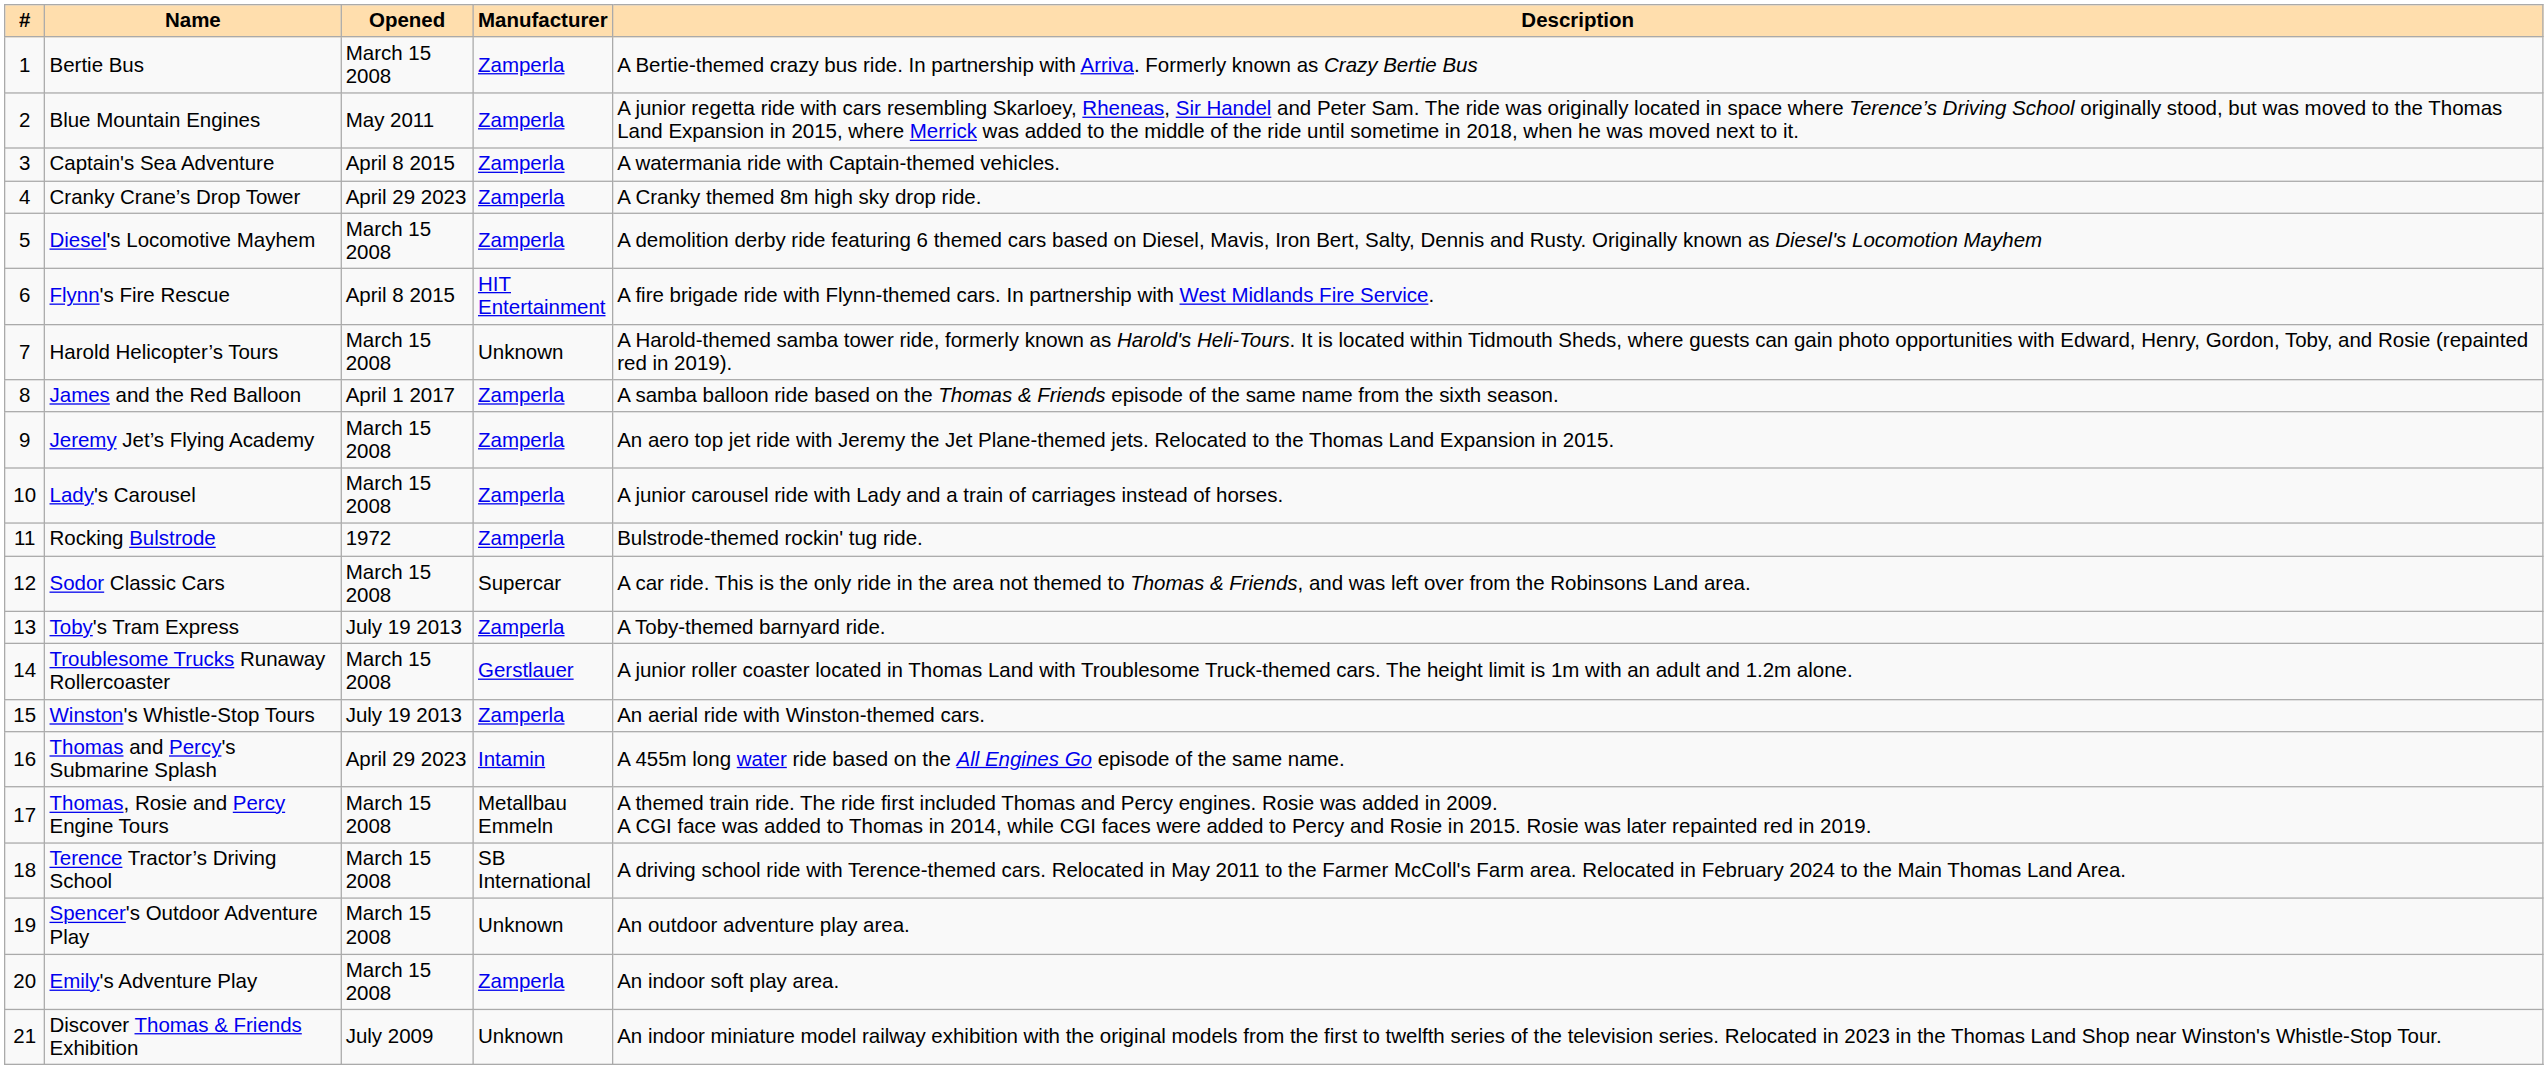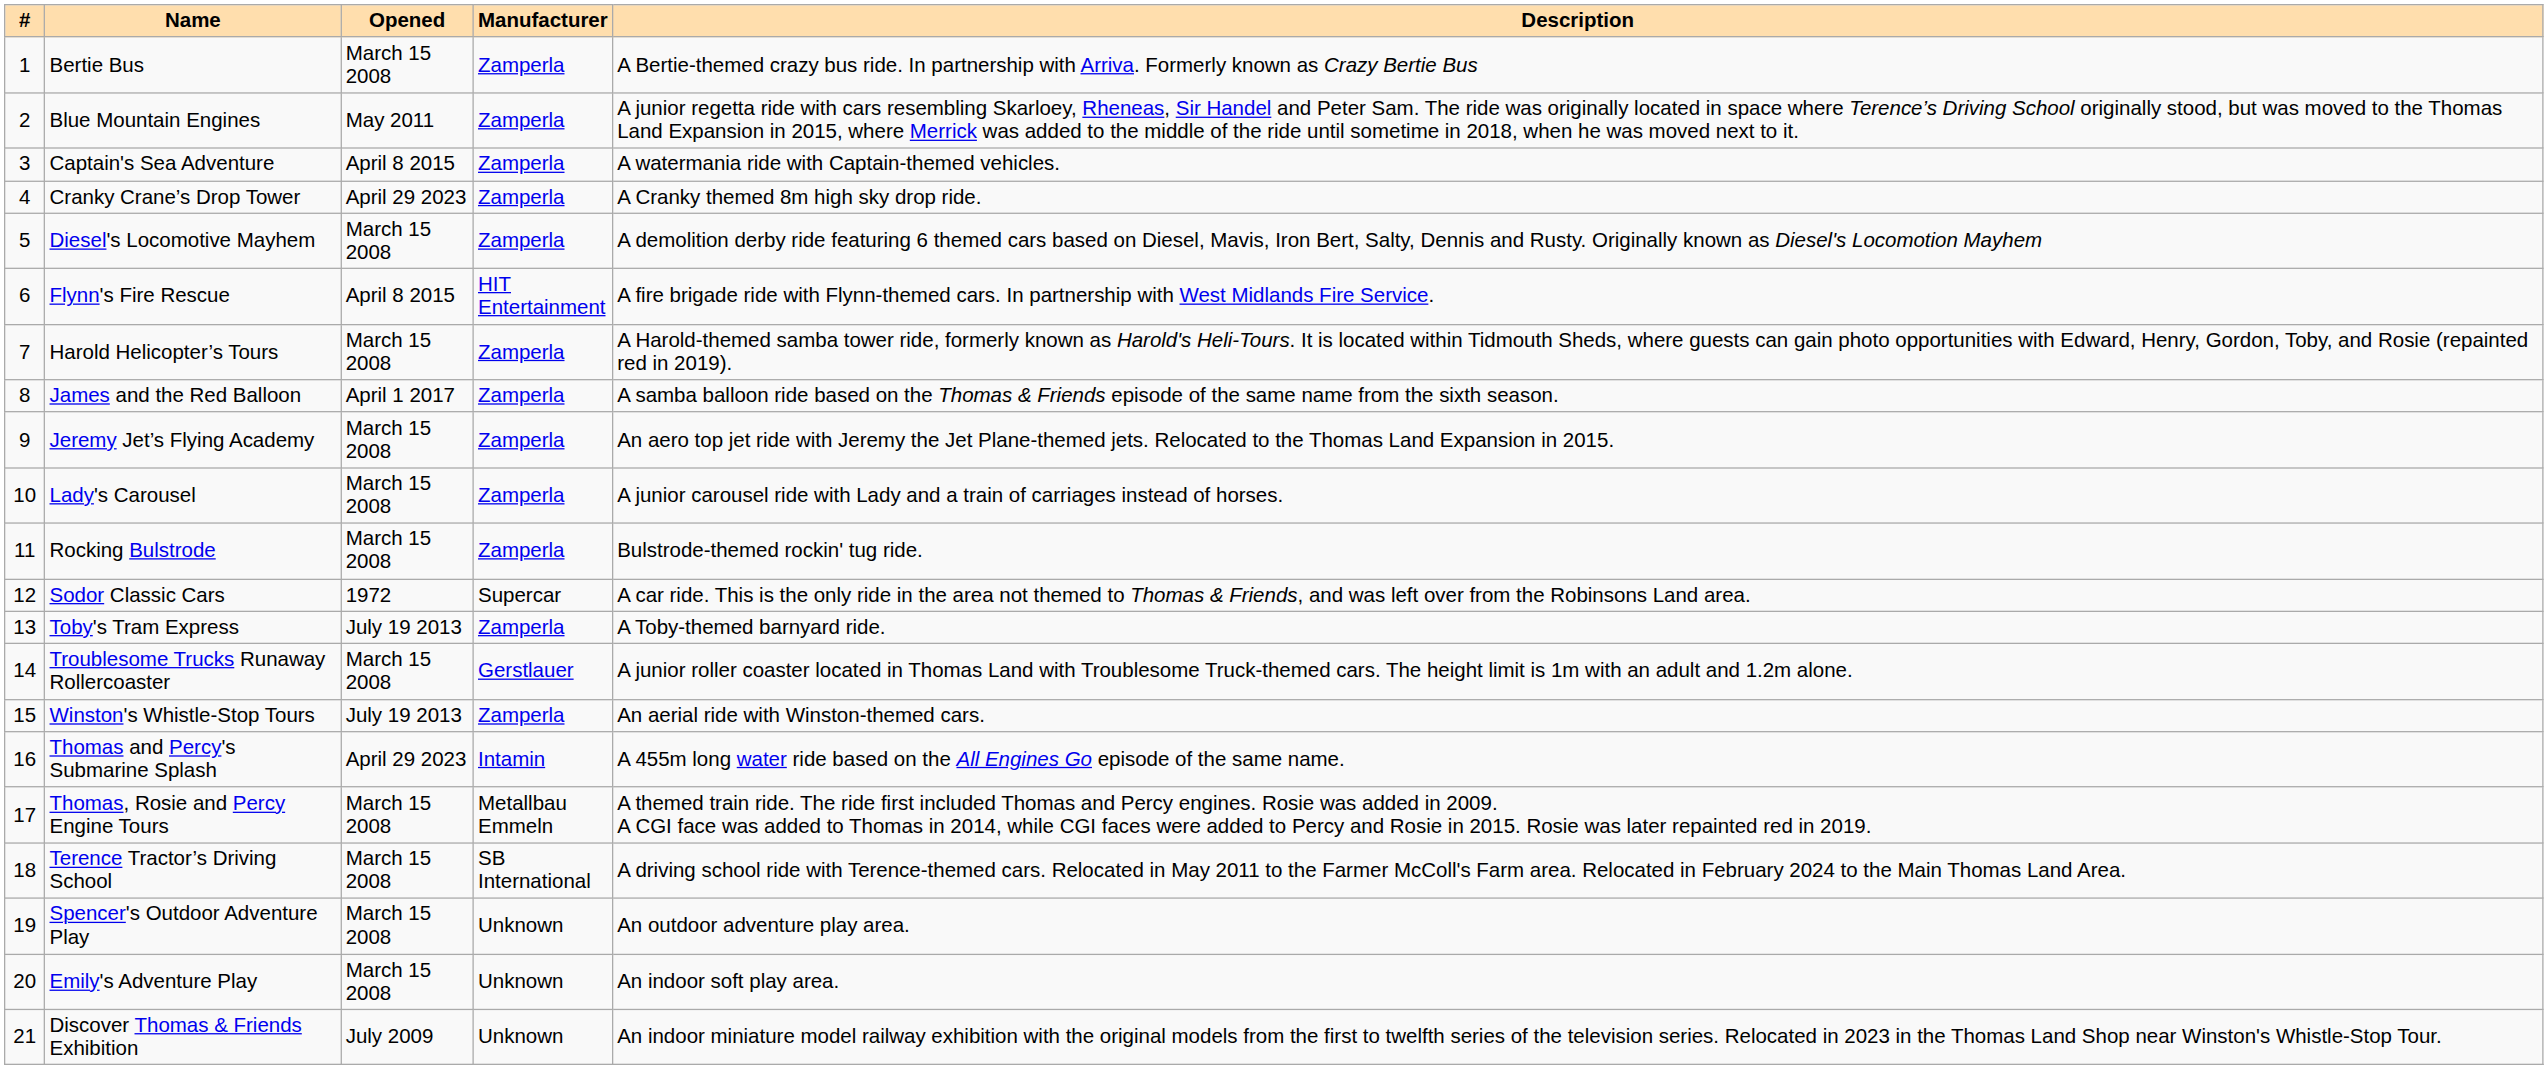(521, 351) Unknown -> (521, 351) Zamperla
(368, 539) 1972 -> (388, 550) March 15 2008
(388, 583) March 15 2008 -> (368, 594) 1972
(521, 981) Zamperla -> (521, 981) Unknown
